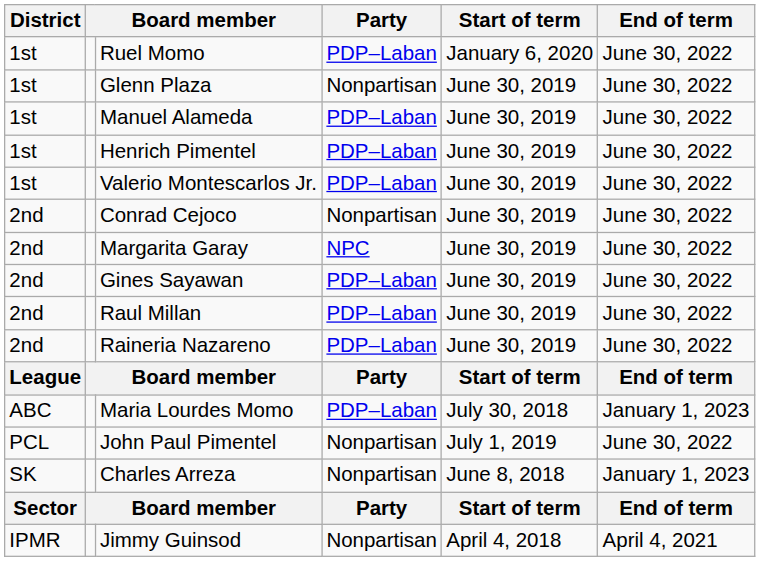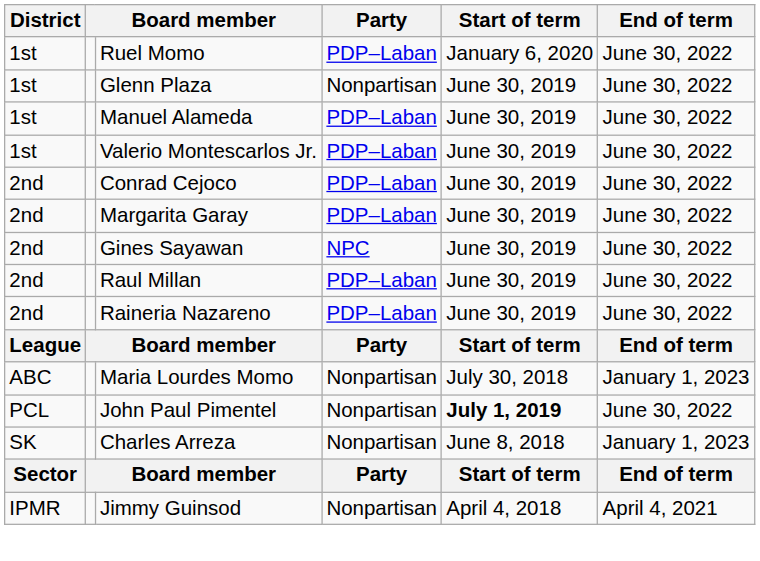- row: (178, 150)
(382, 215) Nonpartisan -> (382, 183) PDP–Laban
(348, 248) NPC -> (382, 215) PDP–Laban
(382, 280) PDP–Laban -> (348, 248) NPC
(382, 410) PDP–Laban -> (382, 378) Nonpartisan
(502, 442) normal -> (504, 410) bold
